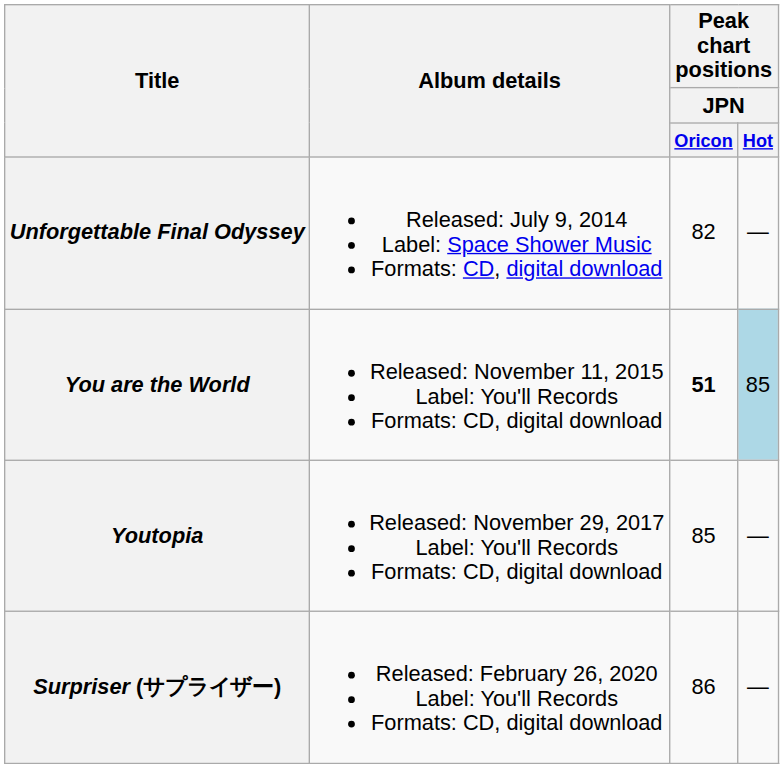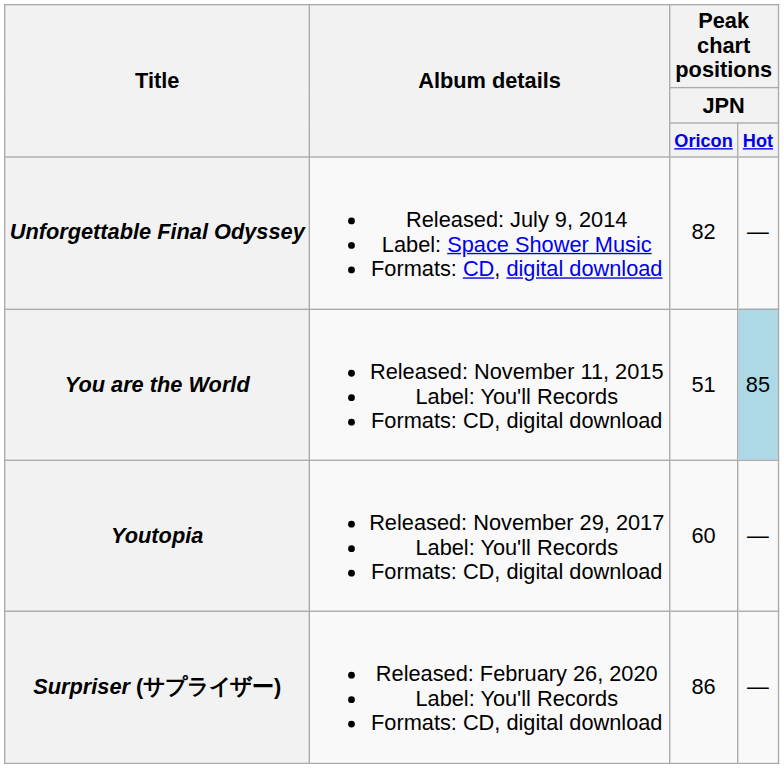(704, 384) bold -> (704, 384) normal
(704, 535) 85 -> (704, 535) 60
